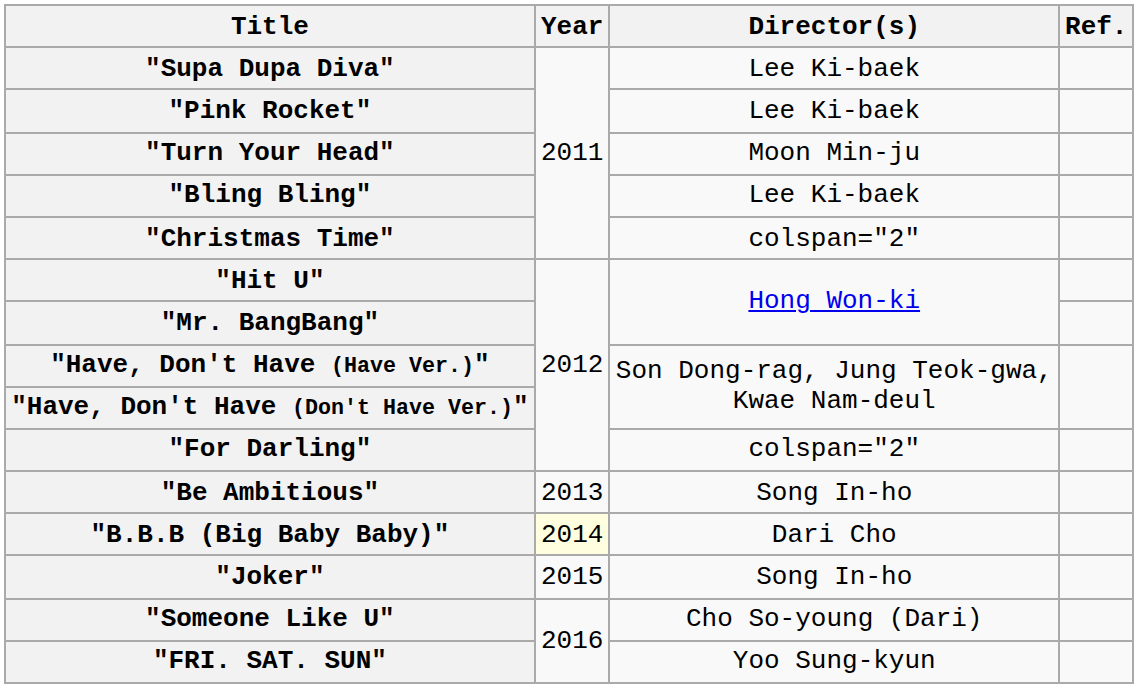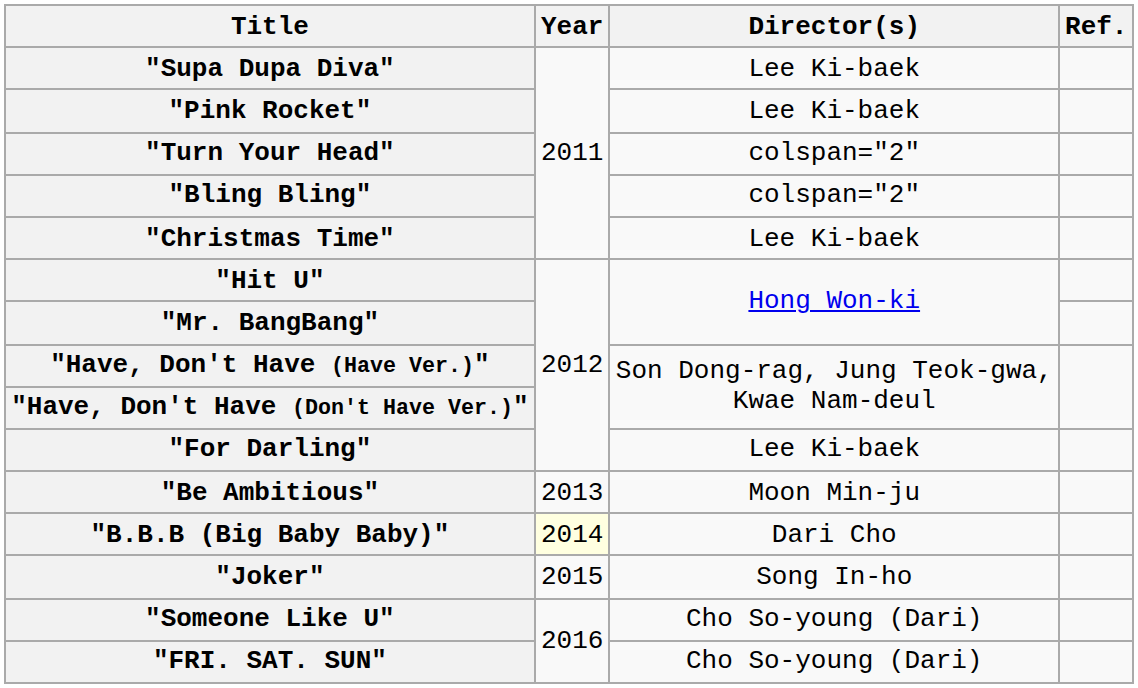(834, 153) Moon Min-ju -> (834, 153) colspan="2"
(834, 196) Lee Ki-baek -> (834, 196) colspan="2"
(834, 238) colspan="2" -> (834, 238) Lee Ki-baek
(834, 450) colspan="2" -> (834, 450) Lee Ki-baek
(834, 492) Song In-ho -> (834, 492) Moon Min-ju
(834, 662) Yoo Sung-kyun -> (834, 662) Cho So-young (Dari)
